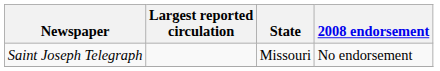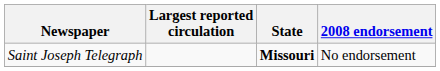(285, 54) normal -> (287, 54) bold
